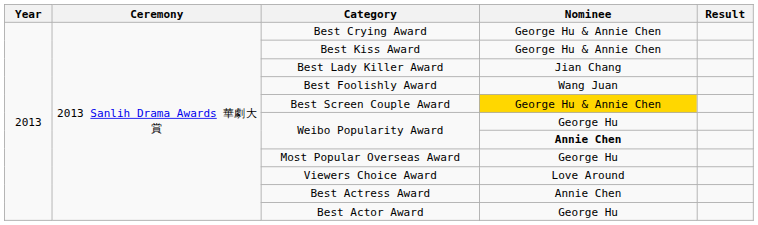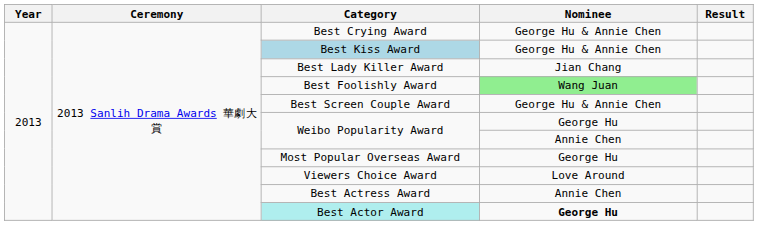(370, 49) no background -> (370, 49) lightblue background
(588, 85) no background -> (588, 85) lightgreen background
(588, 103) gold background -> (588, 103) no background
(588, 139) bold -> (588, 139) normal
(370, 212) no background -> (370, 212) paleturquoise background
(588, 212) normal -> (588, 212) bold
